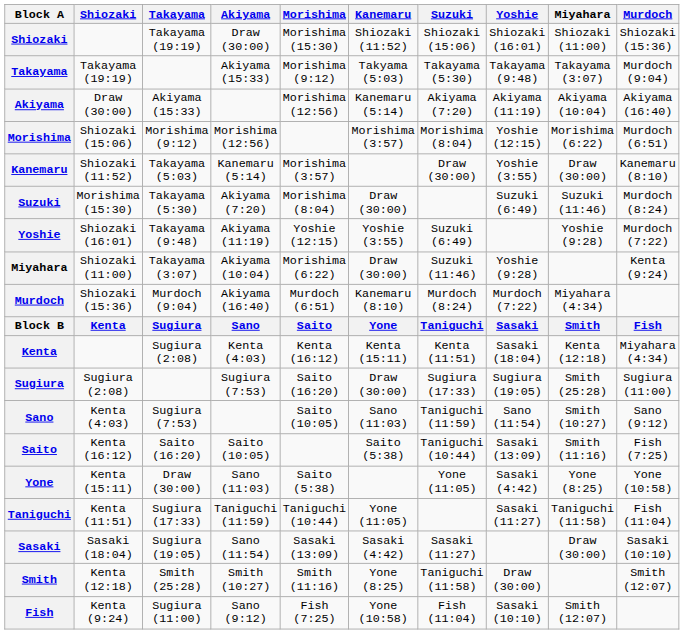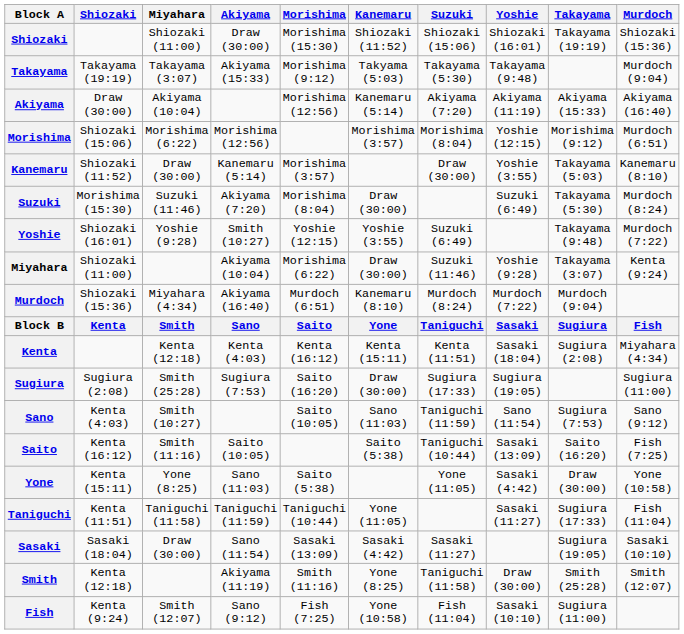columns swapped: (177, 14) <-> (582, 14)
(246, 235) Akiyama (11:19) -> (246, 235) Smith (10:27)
(246, 580) Smith (10:27) -> (246, 580) Akiyama (11:19)
